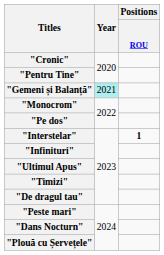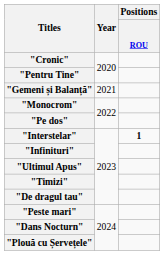(106, 90) paleturquoise background -> (106, 90) no background
